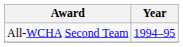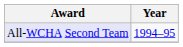(68, 32) no background -> (68, 32) lavender background
